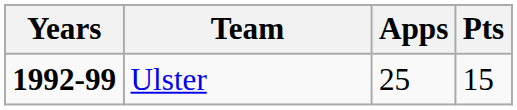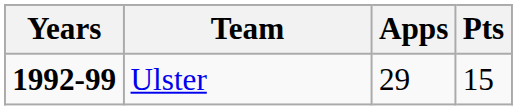(395, 78) 25 -> (395, 78) 29
